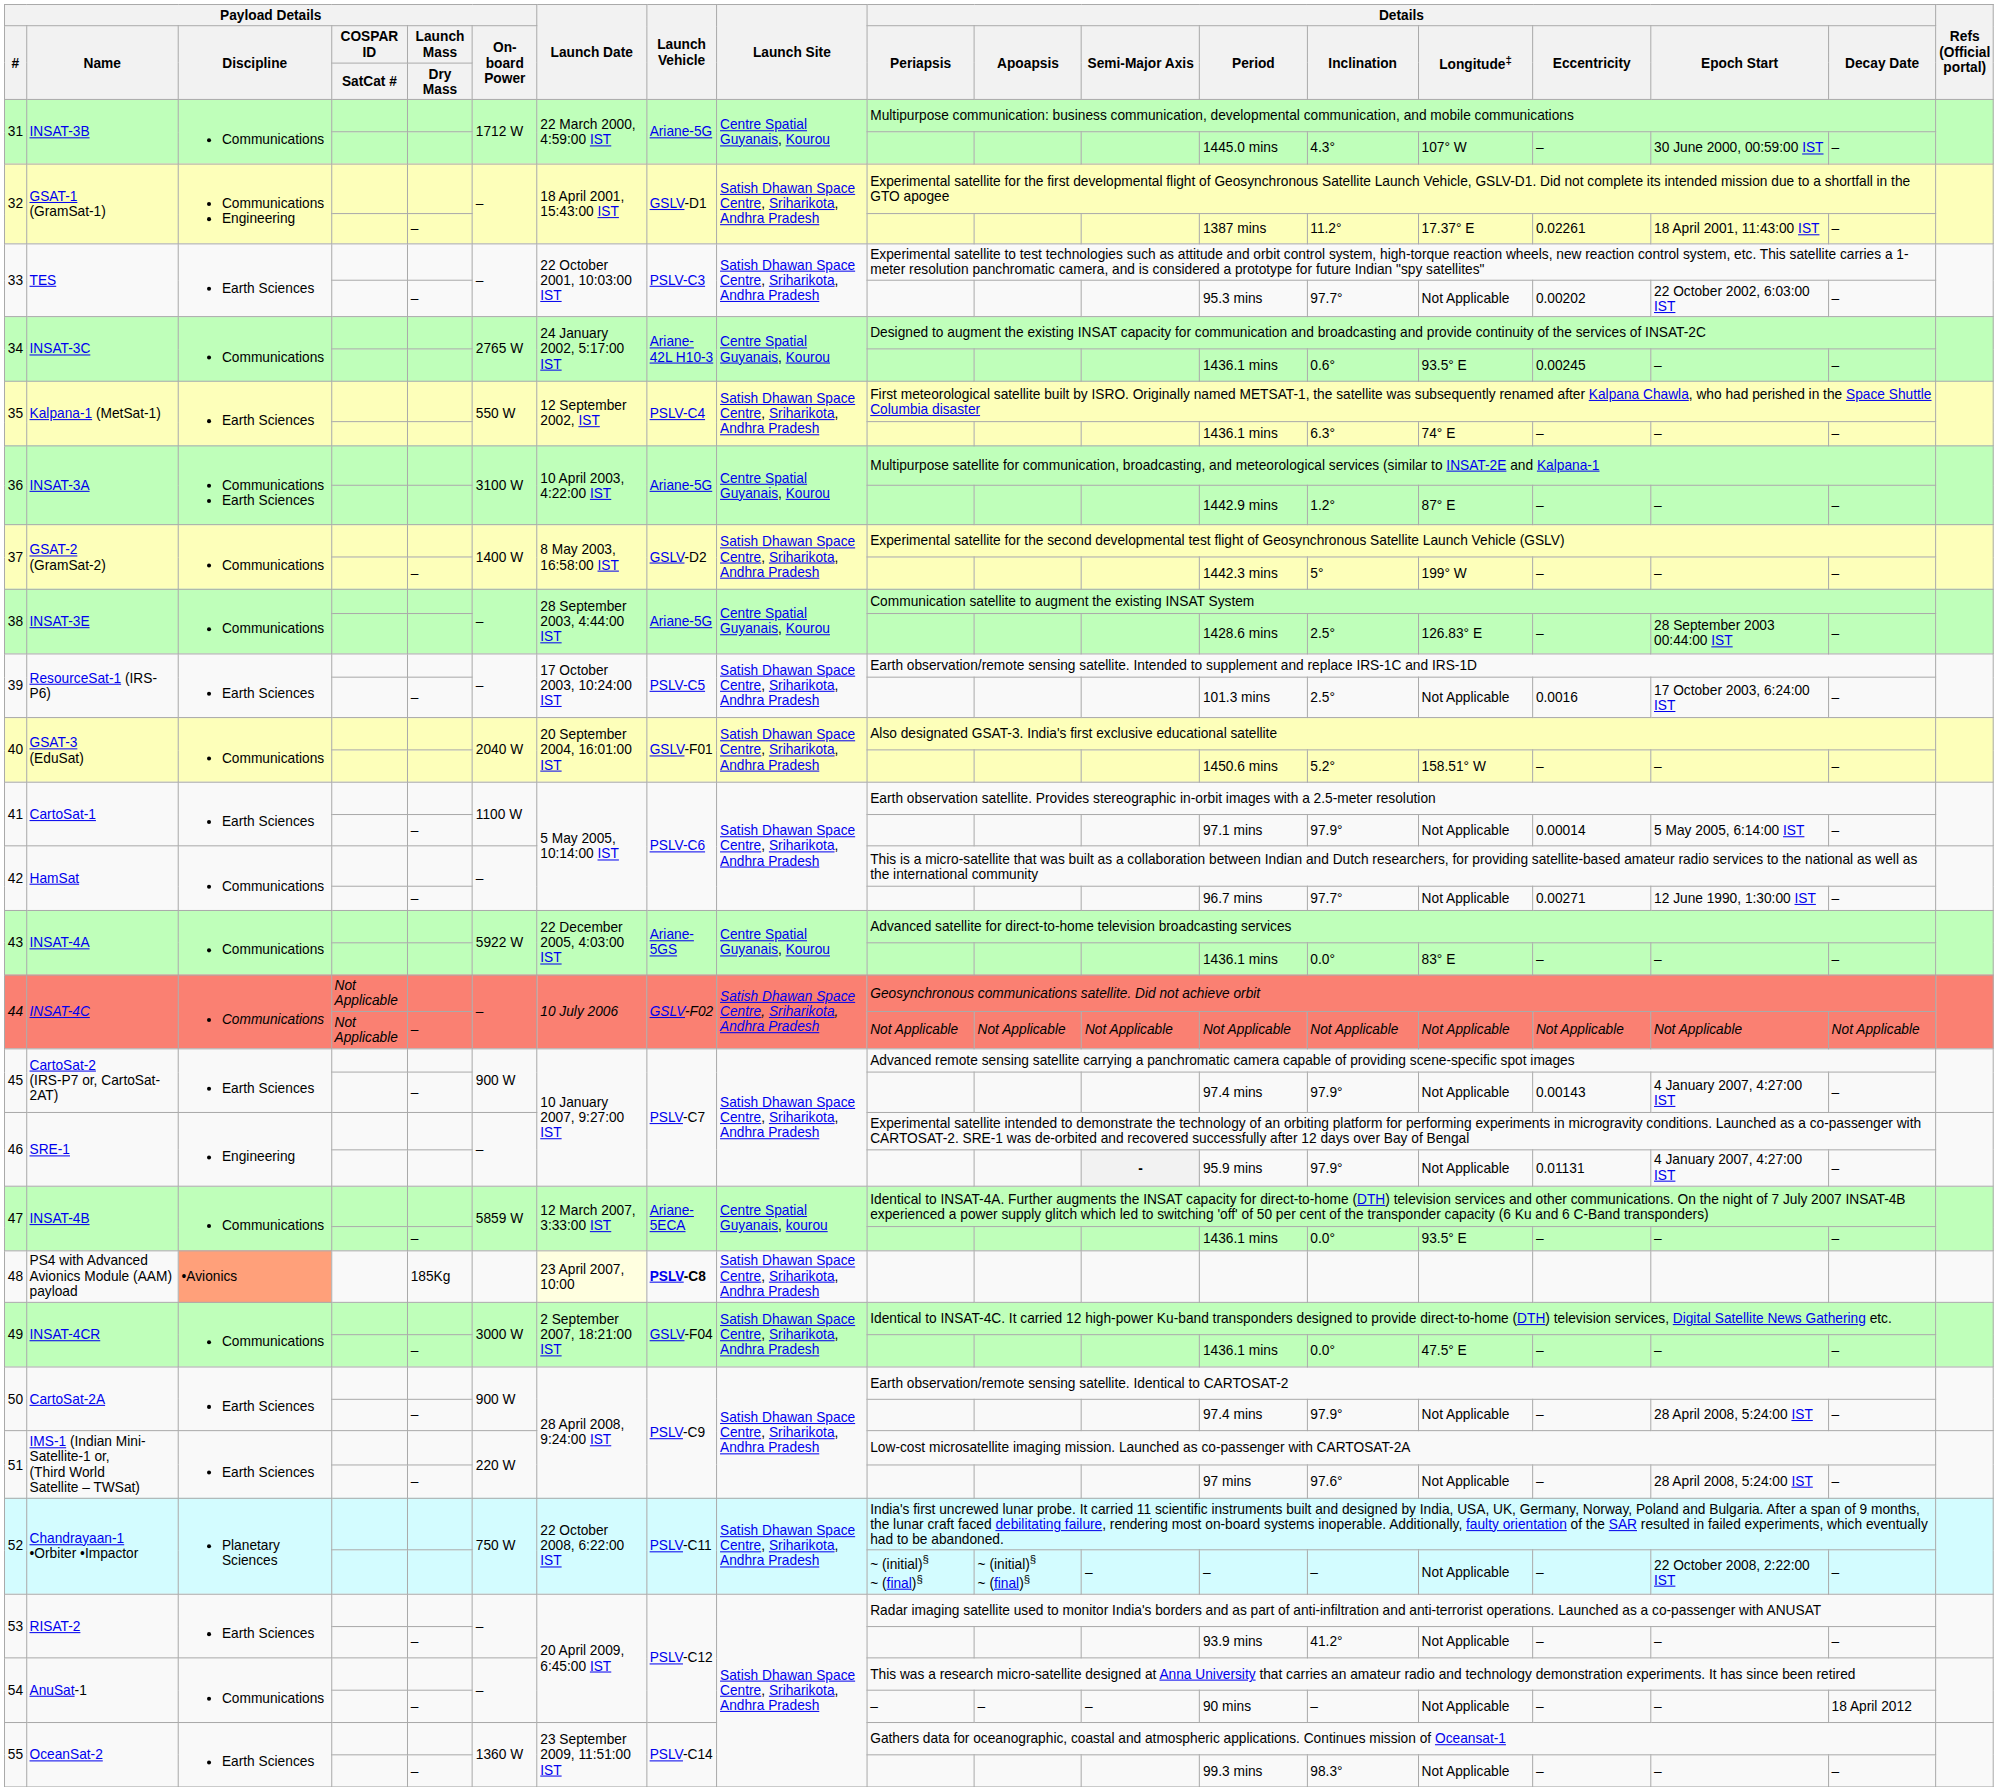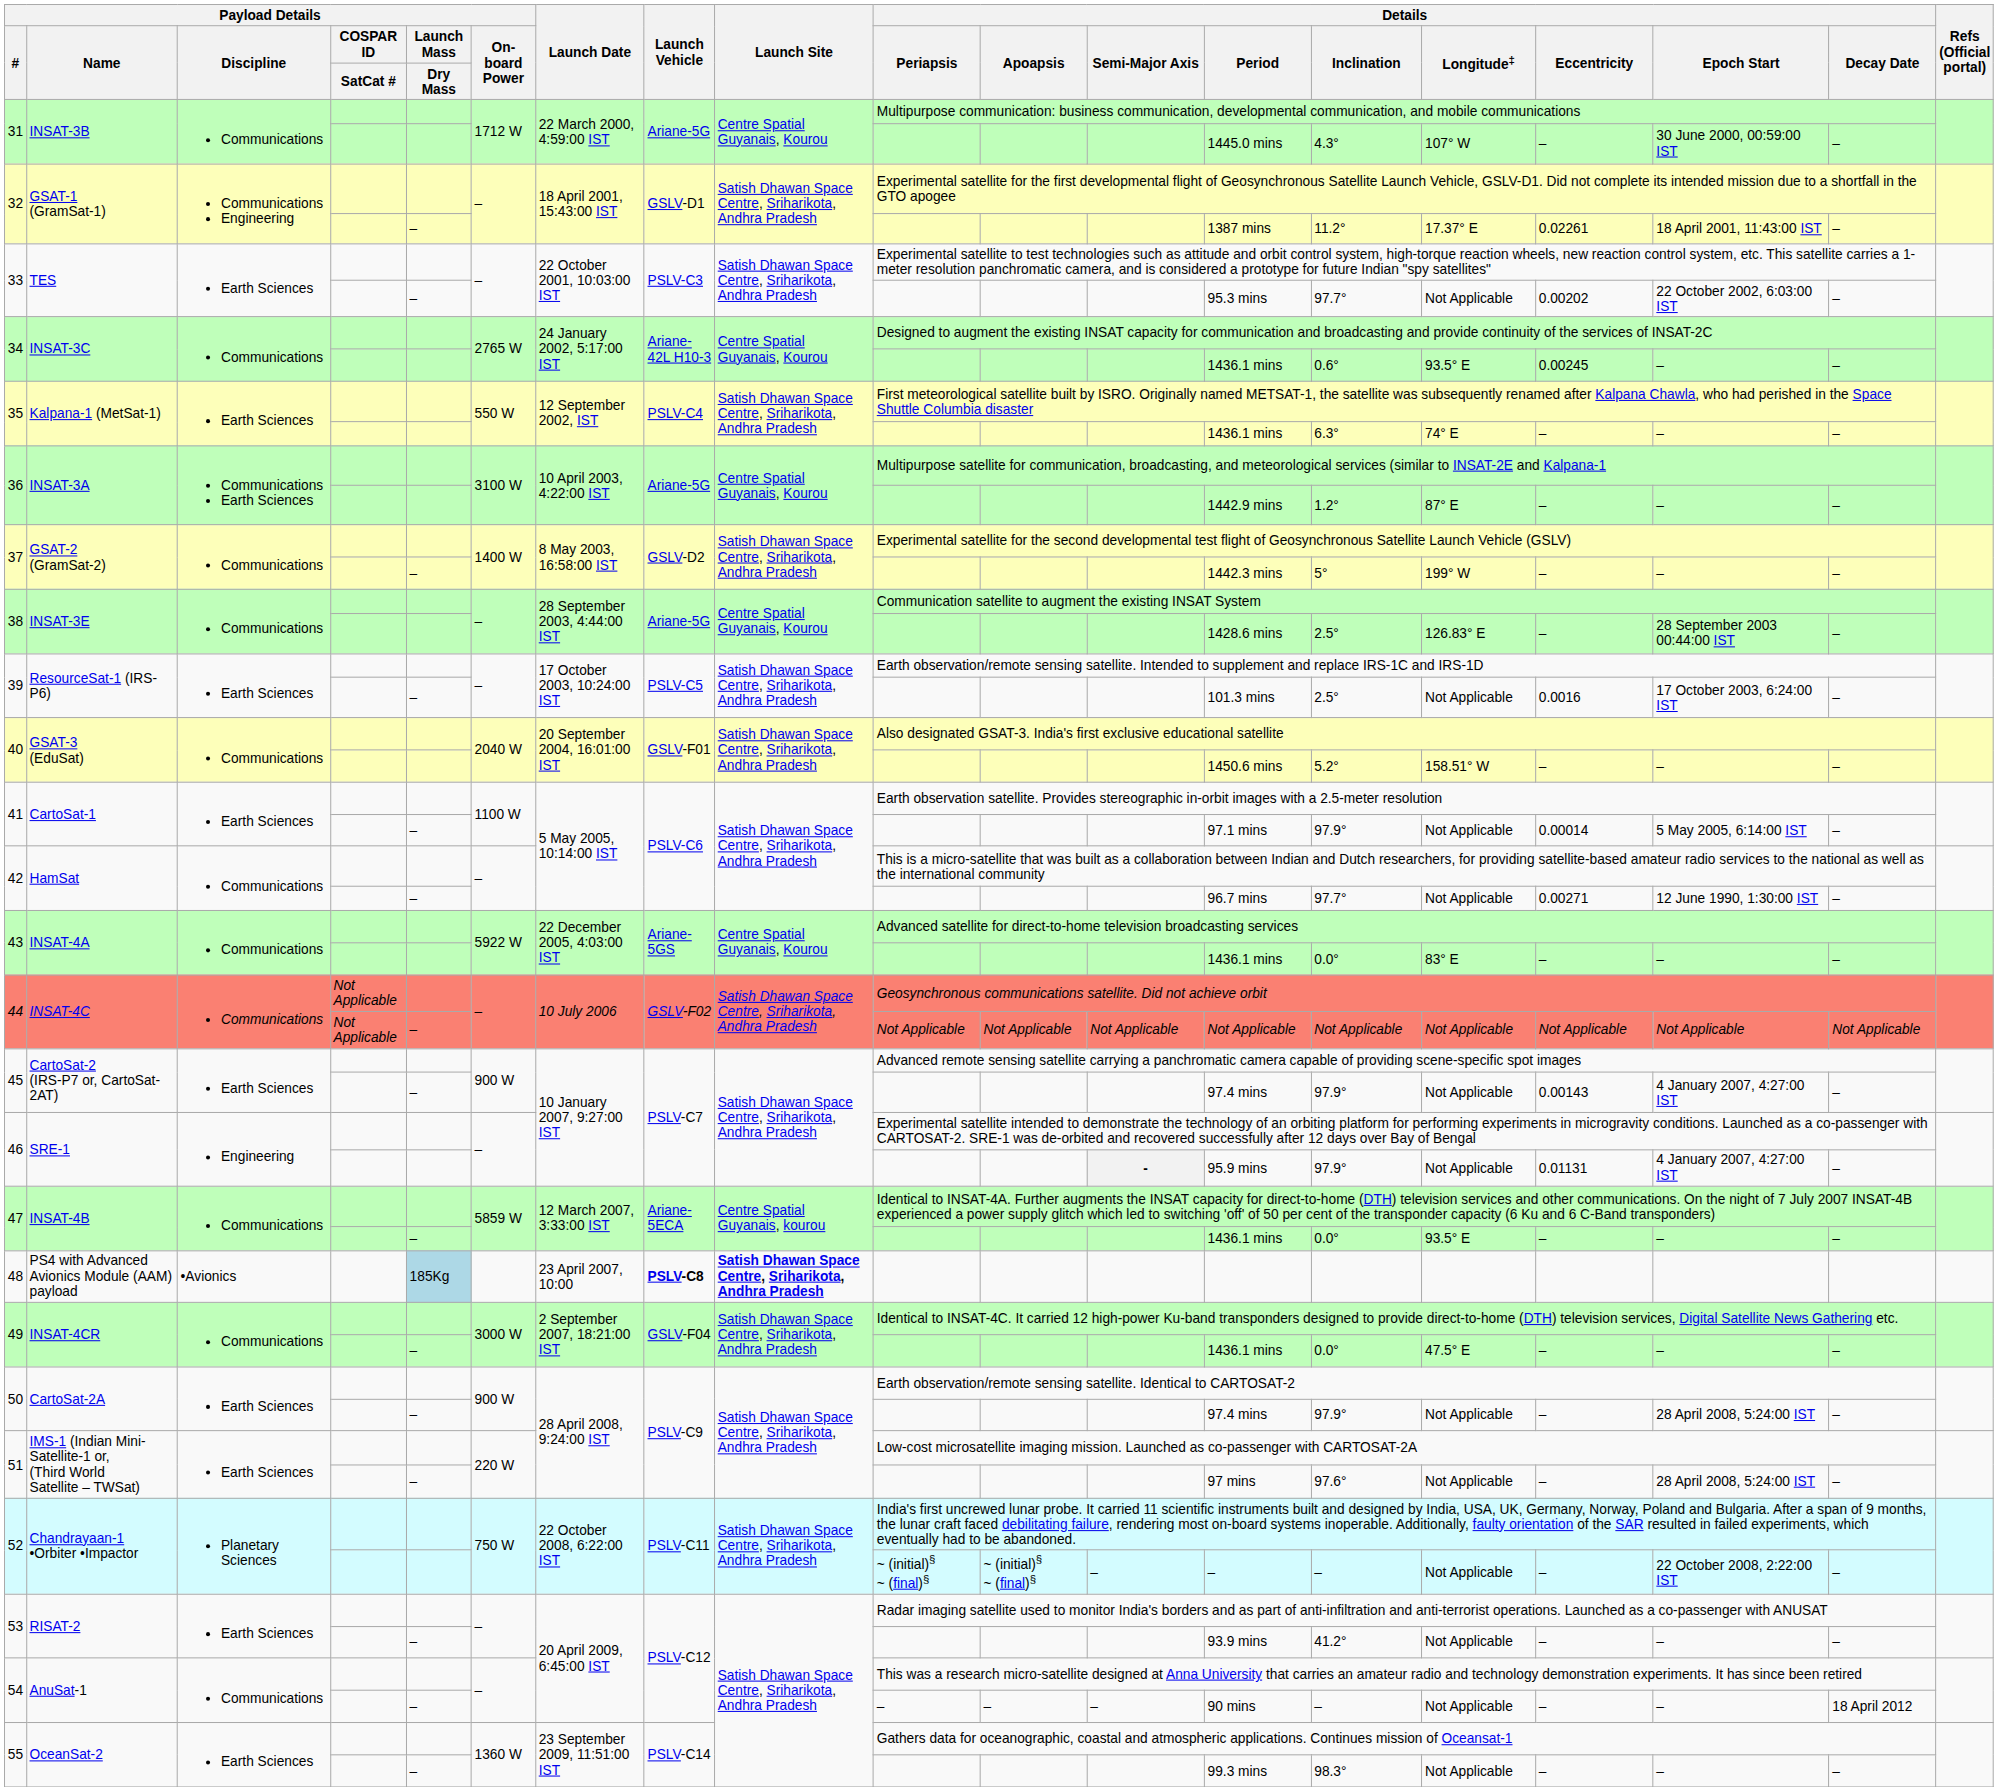(209, 1276) lightsalmon background -> (208, 1276) no background
(431, 1276) no background -> (429, 1276) lightblue background
(582, 1276) lightyellow background -> (581, 1276) no background
(788, 1276) normal -> (789, 1276) bold
